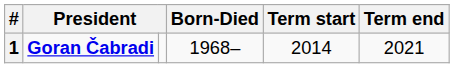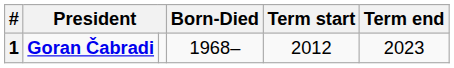(311, 47) 2014 -> (311, 47) 2012
(404, 47) 2021 -> (404, 47) 2023
